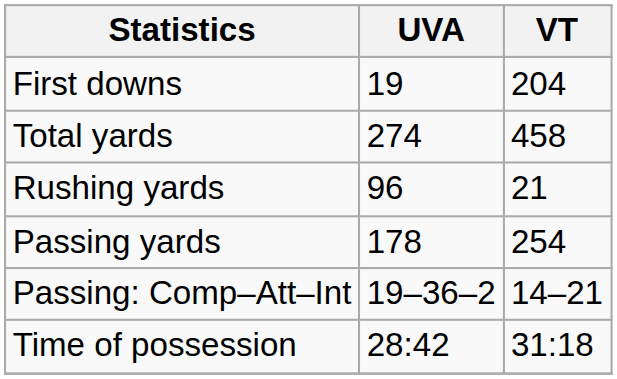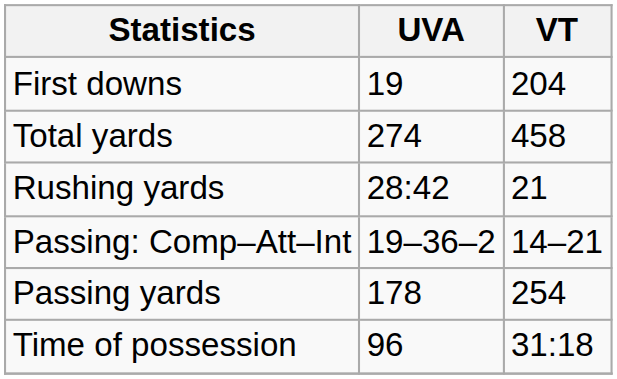(385, 188) 96 -> (408, 188) 28:42
rows swapped: (117, 240) <-> (182, 293)
(408, 346) 28:42 -> (385, 346) 96
